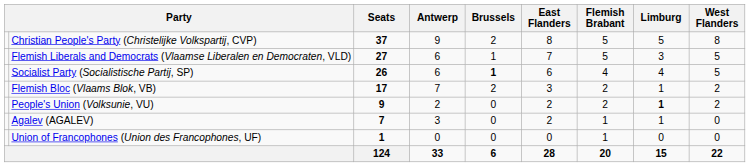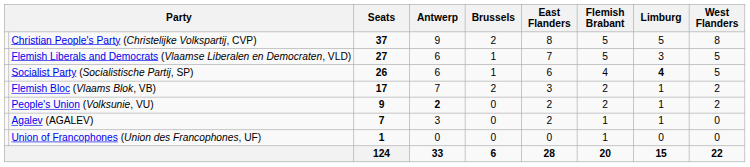(493, 72) bold -> (493, 72) normal
(661, 72) normal -> (661, 72) bold
(437, 105) normal -> (437, 105) bold
(661, 105) bold -> (661, 105) normal
